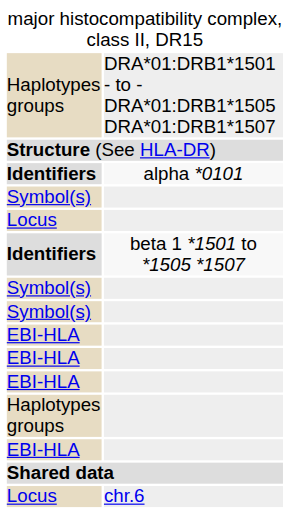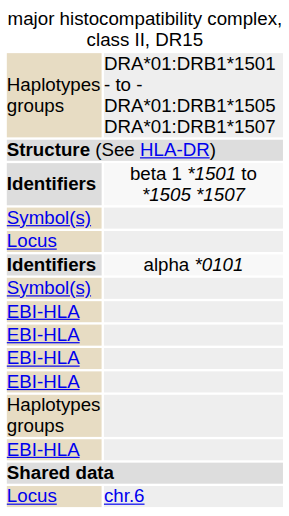(193, 174) alpha *0101 -> (193, 184) beta 1 *1501 to *1505 *1507
(193, 254) beta 1 *1501 to *1505 *1507 -> (193, 265) alpha *0101
(49, 311) Symbol(s) -> (43, 311) EBI-HLA
